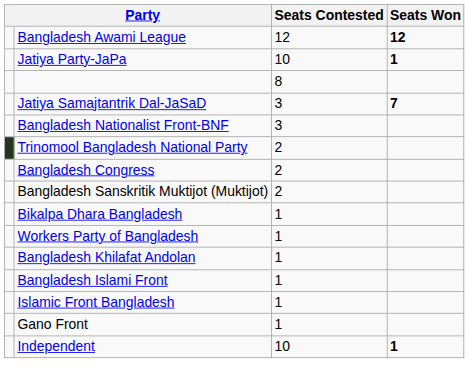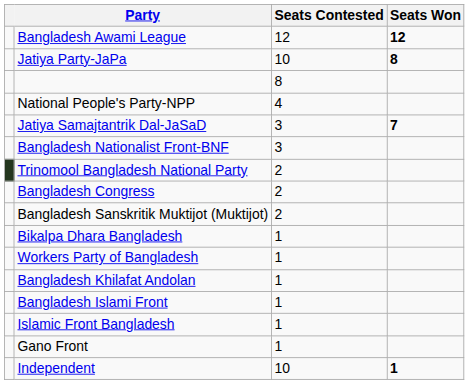(394, 59) 1 -> (394, 59) 8
+ row: (106, 103)
